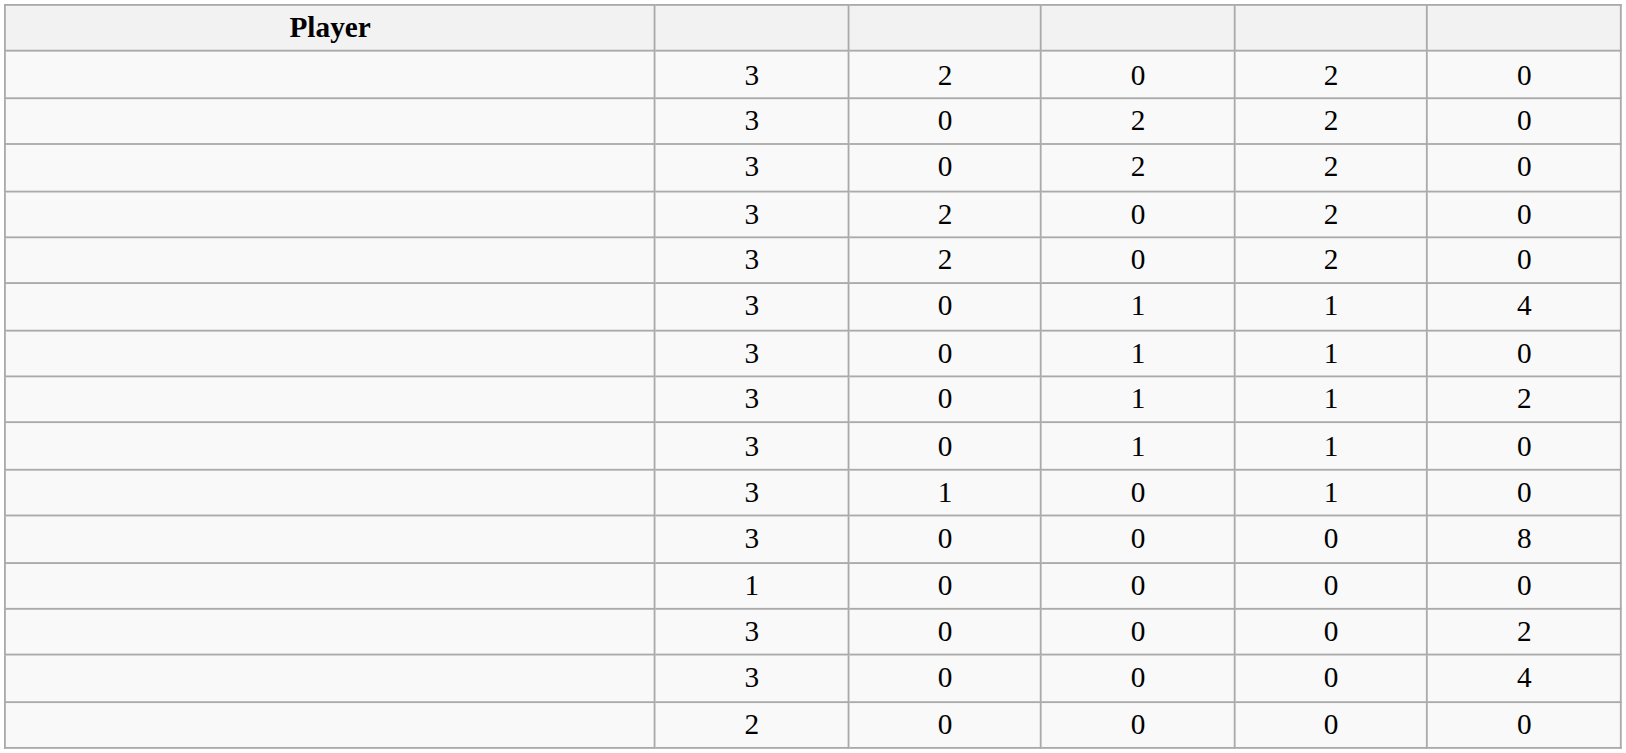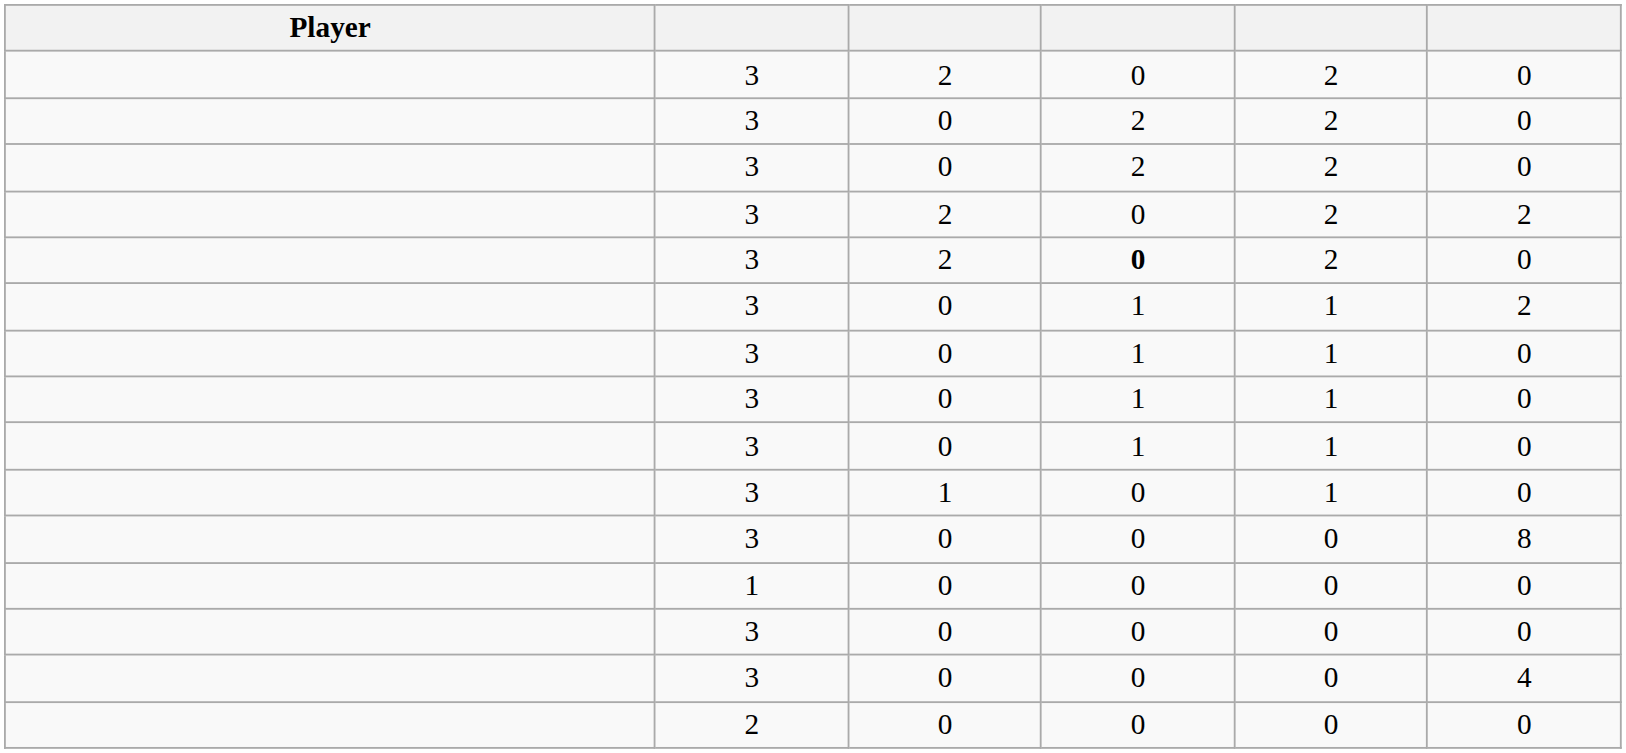(1524, 213) 0 -> (1524, 213) 2
(1138, 259) normal -> (1138, 259) bold
(1524, 306) 4 -> (1524, 306) 2
(1524, 399) 2 -> (1524, 399) 0
(1524, 631) 2 -> (1524, 631) 0
